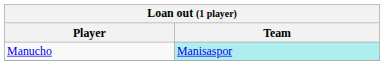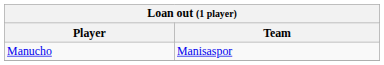(205, 51) paleturquoise background -> (205, 51) no background
